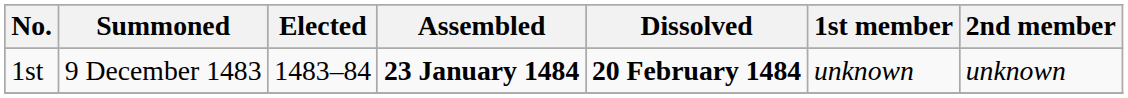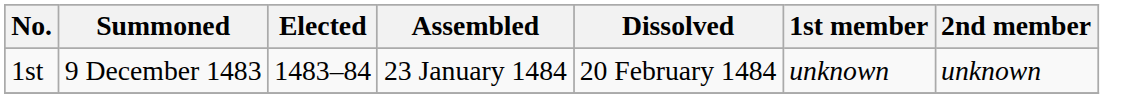(482, 70) bold -> (475, 70) normal
(697, 70) bold -> (678, 70) normal
